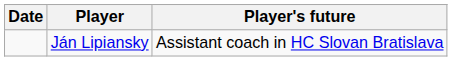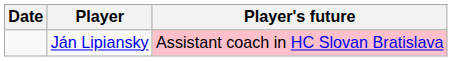(300, 42) no background -> (300, 42) pink background
